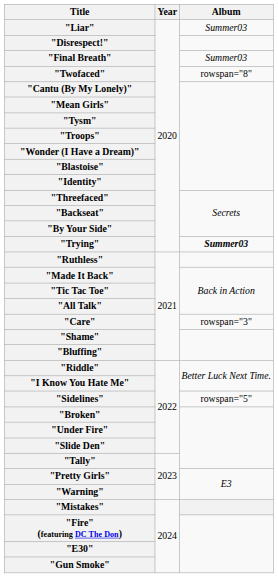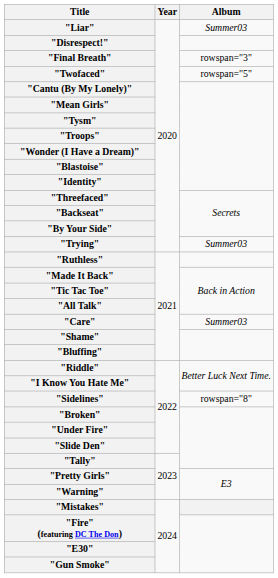(226, 58) Summer03 -> (226, 58) rowspan="3"
(226, 74) rowspan="8" -> (226, 74) rowspan="5"
(226, 244) bold -> (226, 244) normal
(226, 321) rowspan="3" -> (226, 321) Summer03
(226, 399) rowspan="5" -> (226, 399) rowspan="8"
